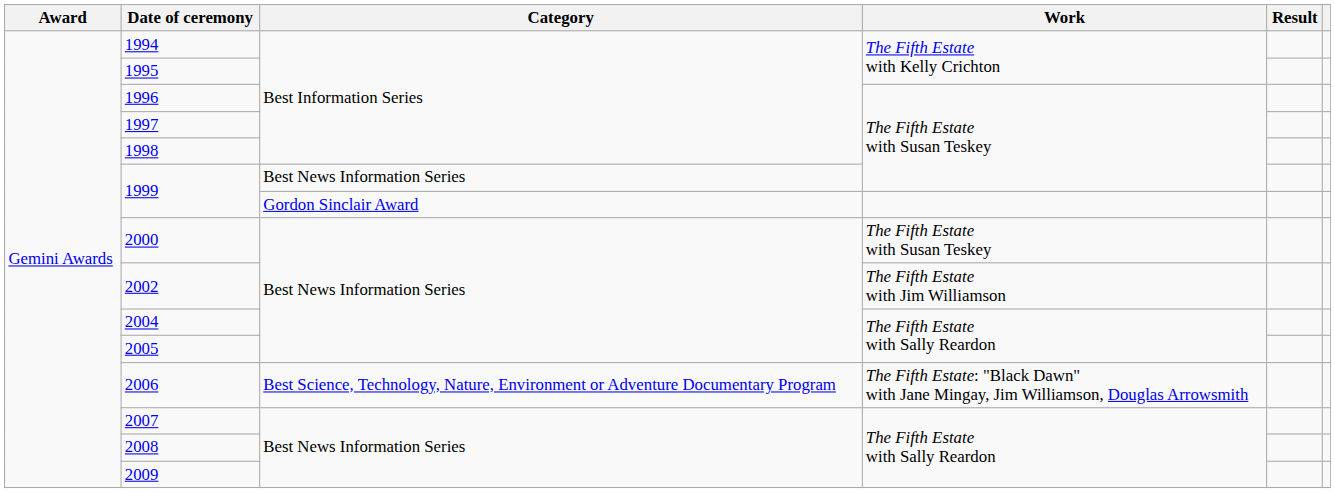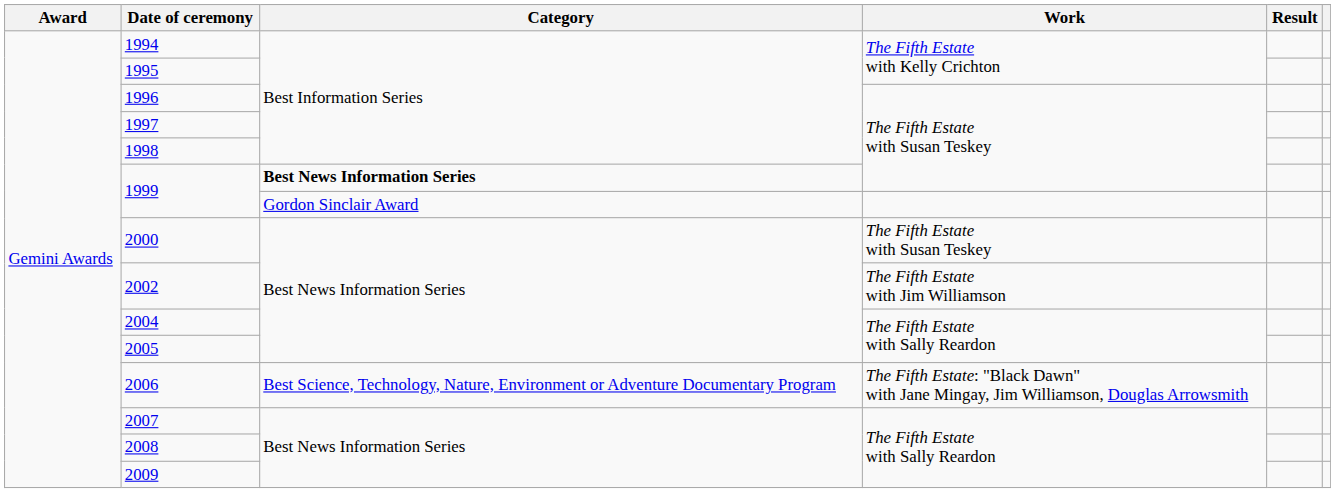(364, 177) normal -> (369, 177) bold
